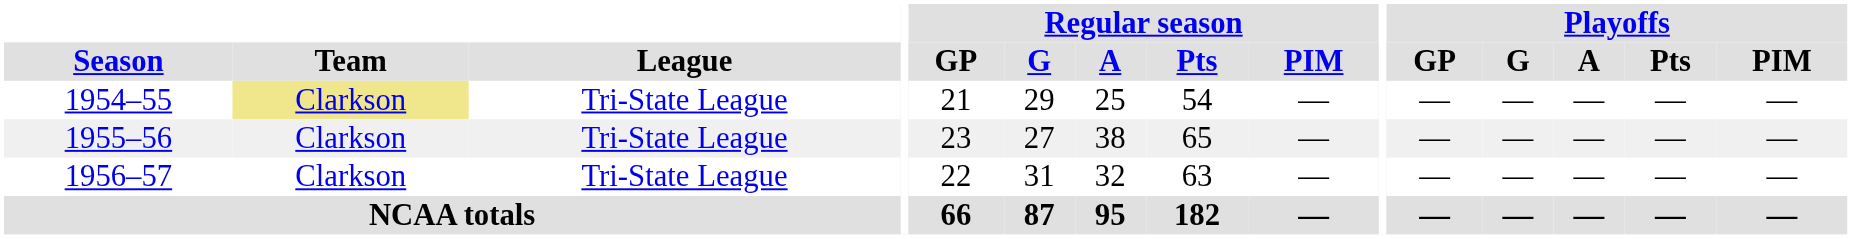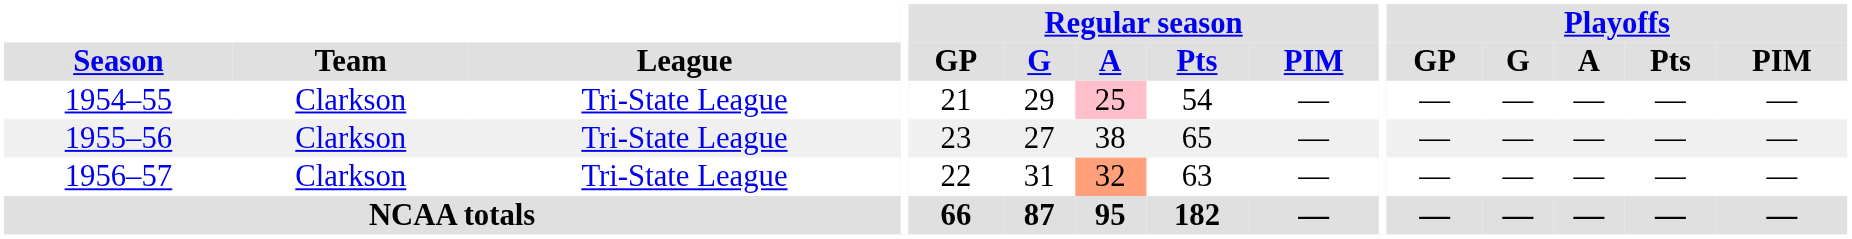(351, 99) khaki background -> (351, 99) no background
(1110, 99) no background -> (1110, 99) pink background
(1110, 176) no background -> (1110, 176) lightsalmon background
